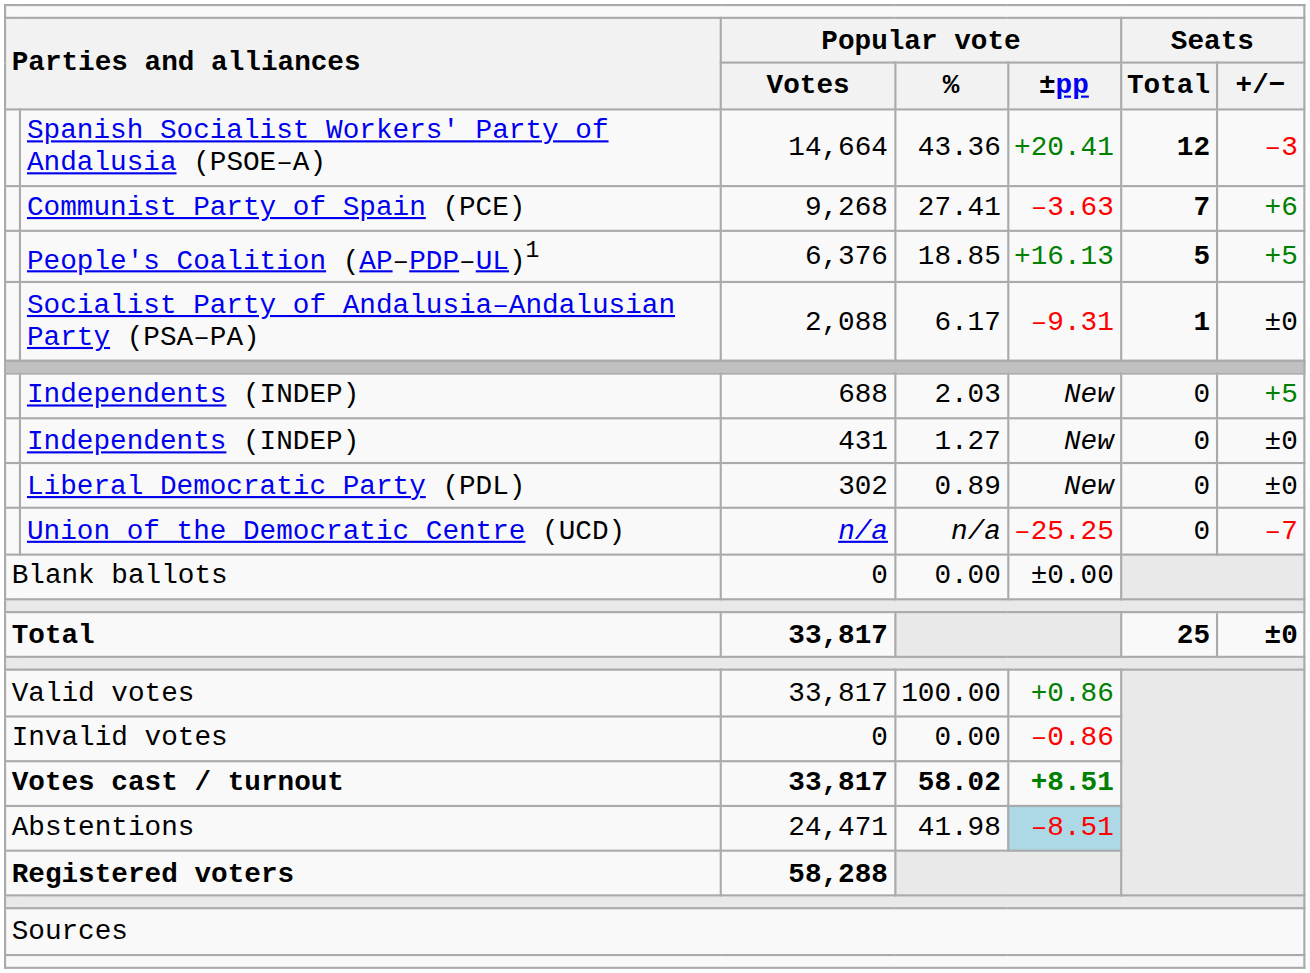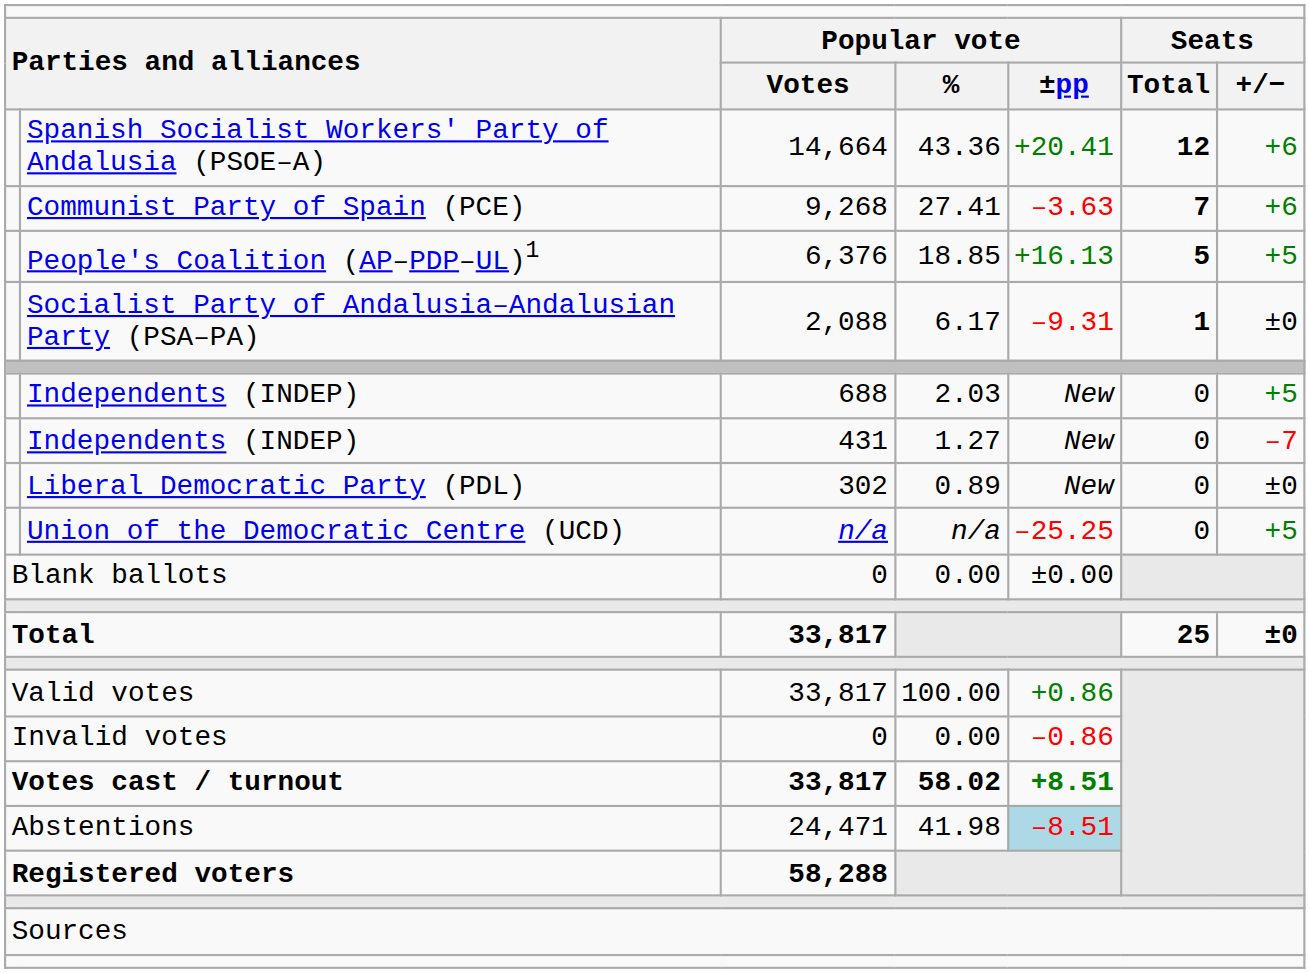(1281, 147) –3 -> (1281, 147) +6
(1281, 441) ±0 -> (1281, 441) –7
(1281, 531) –7 -> (1281, 531) +5
